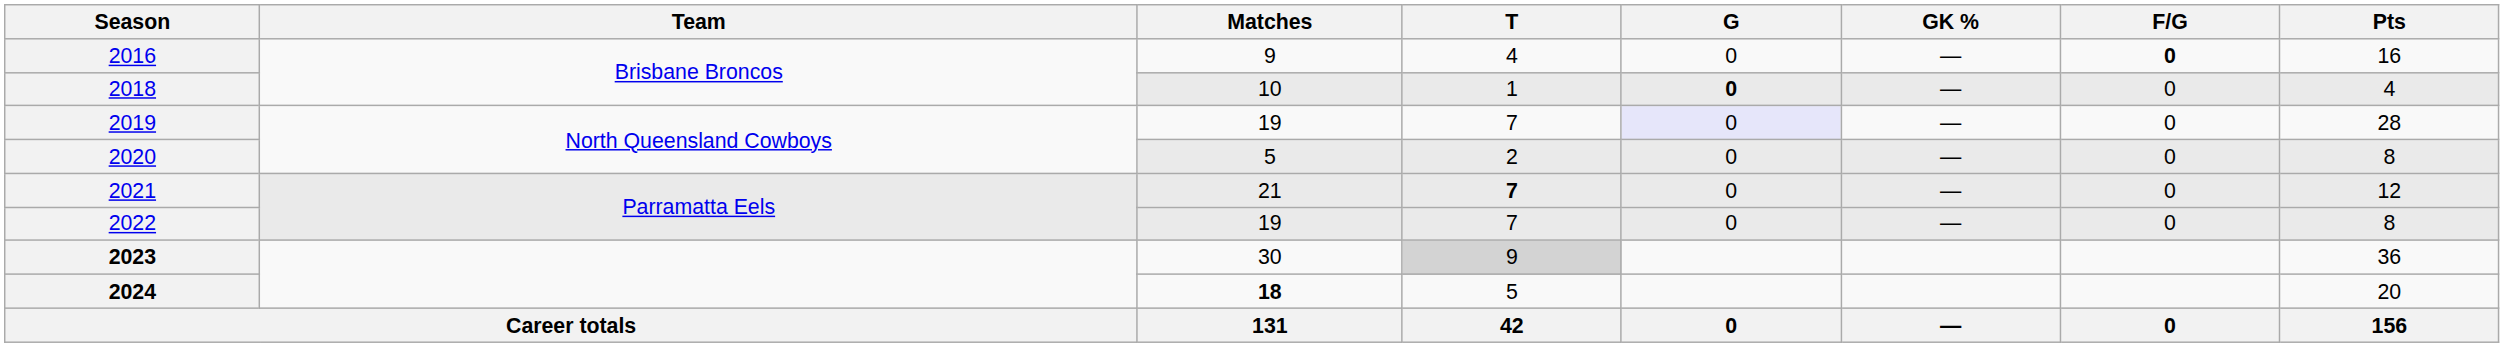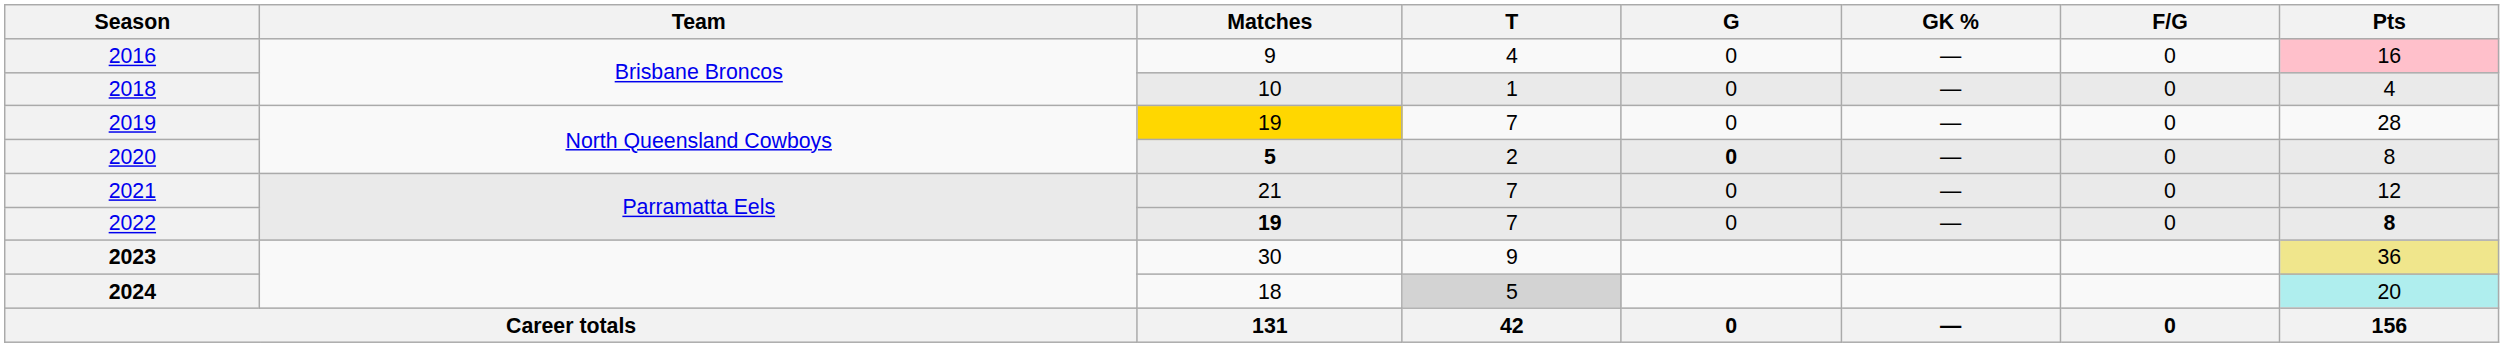(2170, 56) bold -> (2170, 56) normal
(2389, 56) no background -> (2389, 56) pink background
(1731, 89) bold -> (1731, 89) normal
(1270, 123) no background -> (1270, 123) gold background
(1731, 123) lavender background -> (1731, 123) no background
(1270, 157) normal -> (1270, 157) bold
(1731, 157) normal -> (1731, 157) bold
(1512, 190) bold -> (1512, 190) normal
(1270, 224) normal -> (1270, 224) bold
(2389, 224) normal -> (2389, 224) bold
(1512, 258) lightgrey background -> (1512, 258) no background
(2389, 258) no background -> (2389, 258) khaki background
(1270, 291) bold -> (1270, 291) normal
(1512, 291) no background -> (1512, 291) lightgrey background
(2389, 291) no background -> (2389, 291) paleturquoise background
